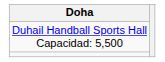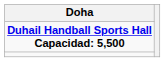(80, 36) normal -> (80, 36) bold
